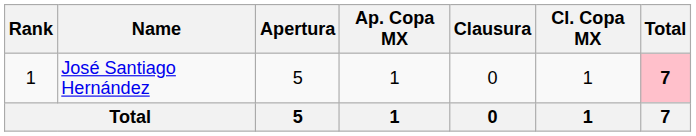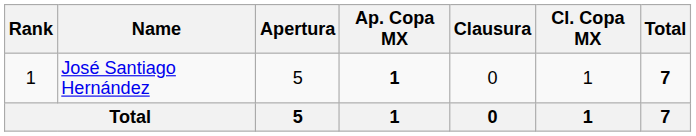(395, 78) normal -> (395, 78) bold
(665, 78) pink background -> (665, 78) no background
